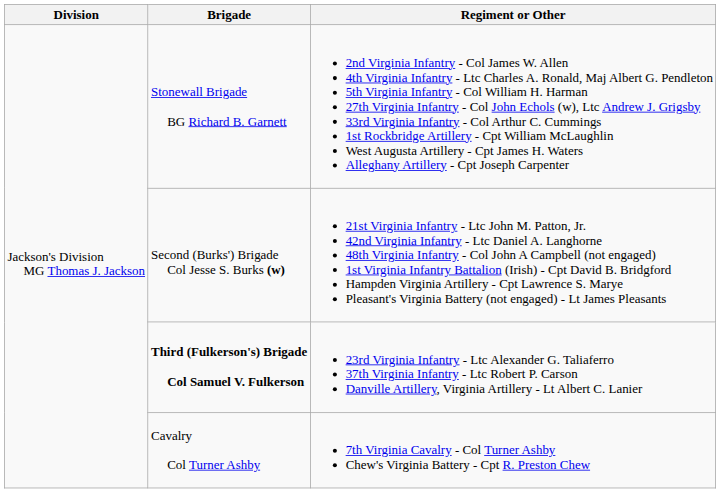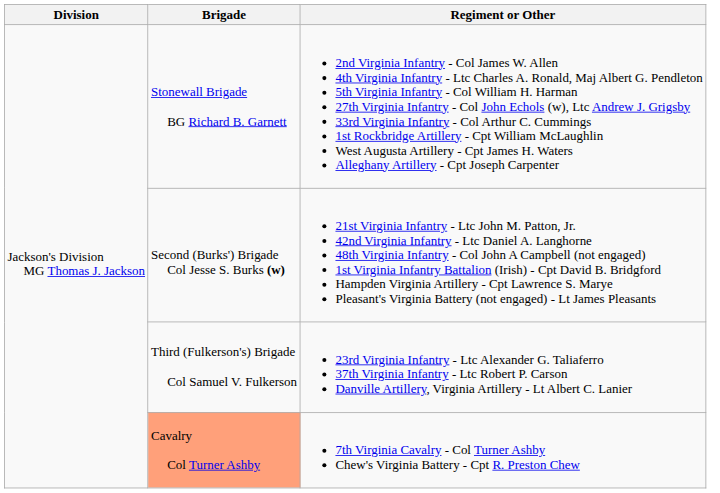(229, 367) bold -> (224, 367) normal
(206, 450) no background -> (206, 450) lightsalmon background
